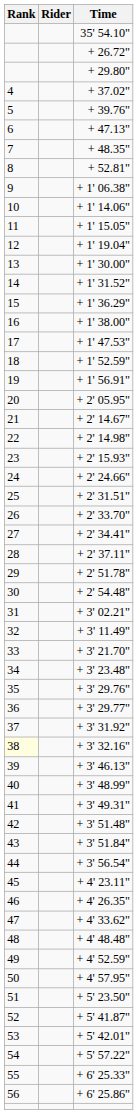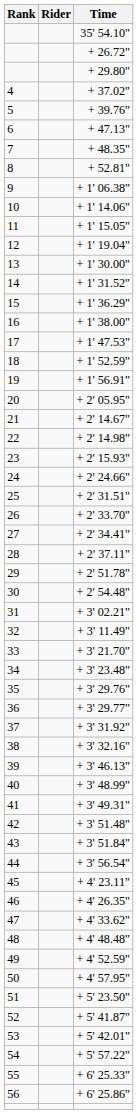(13, 746) lightyellow background -> (13, 746) no background
